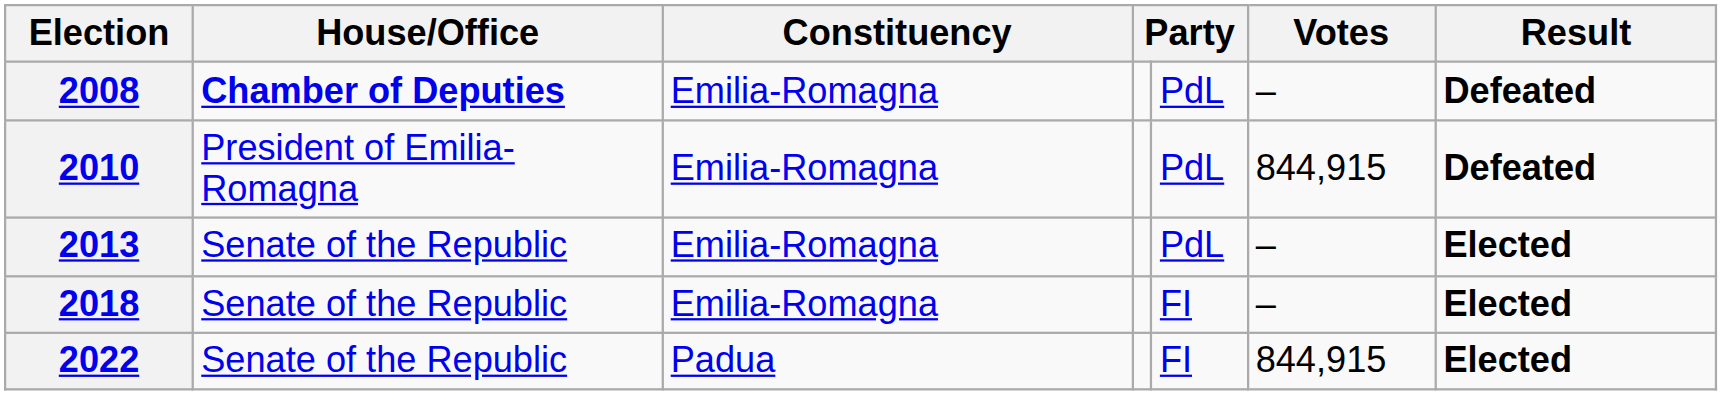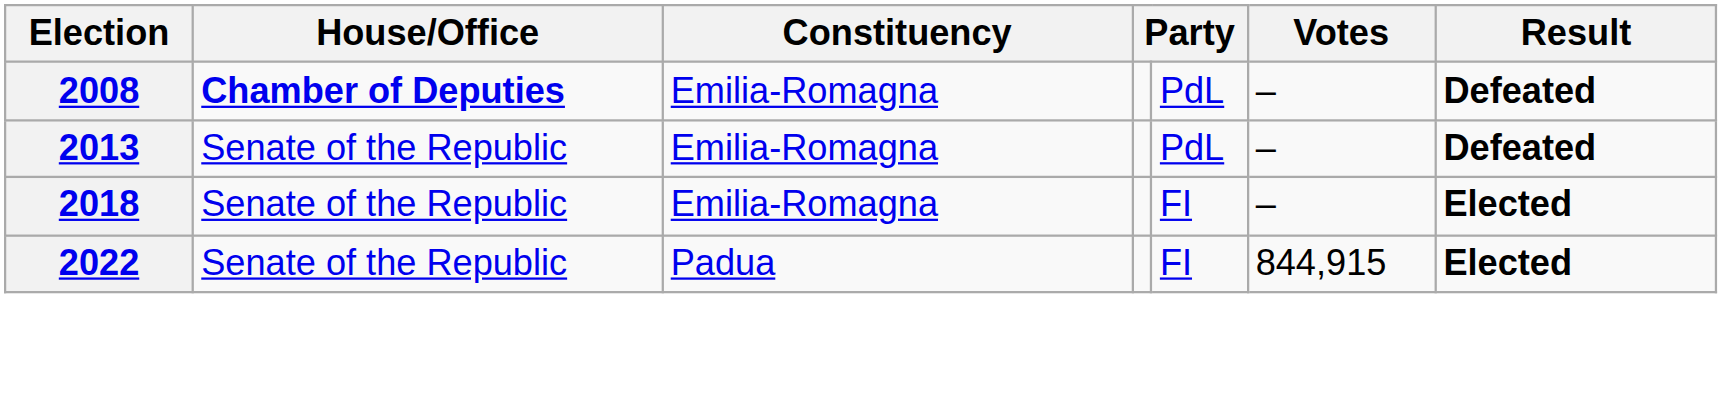- row: (99, 168)
(1508, 245) Elected -> (1520, 147) Defeated
